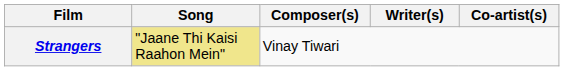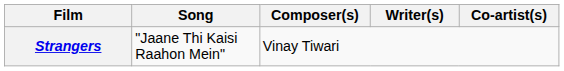(186, 46) khaki background -> (186, 46) no background
